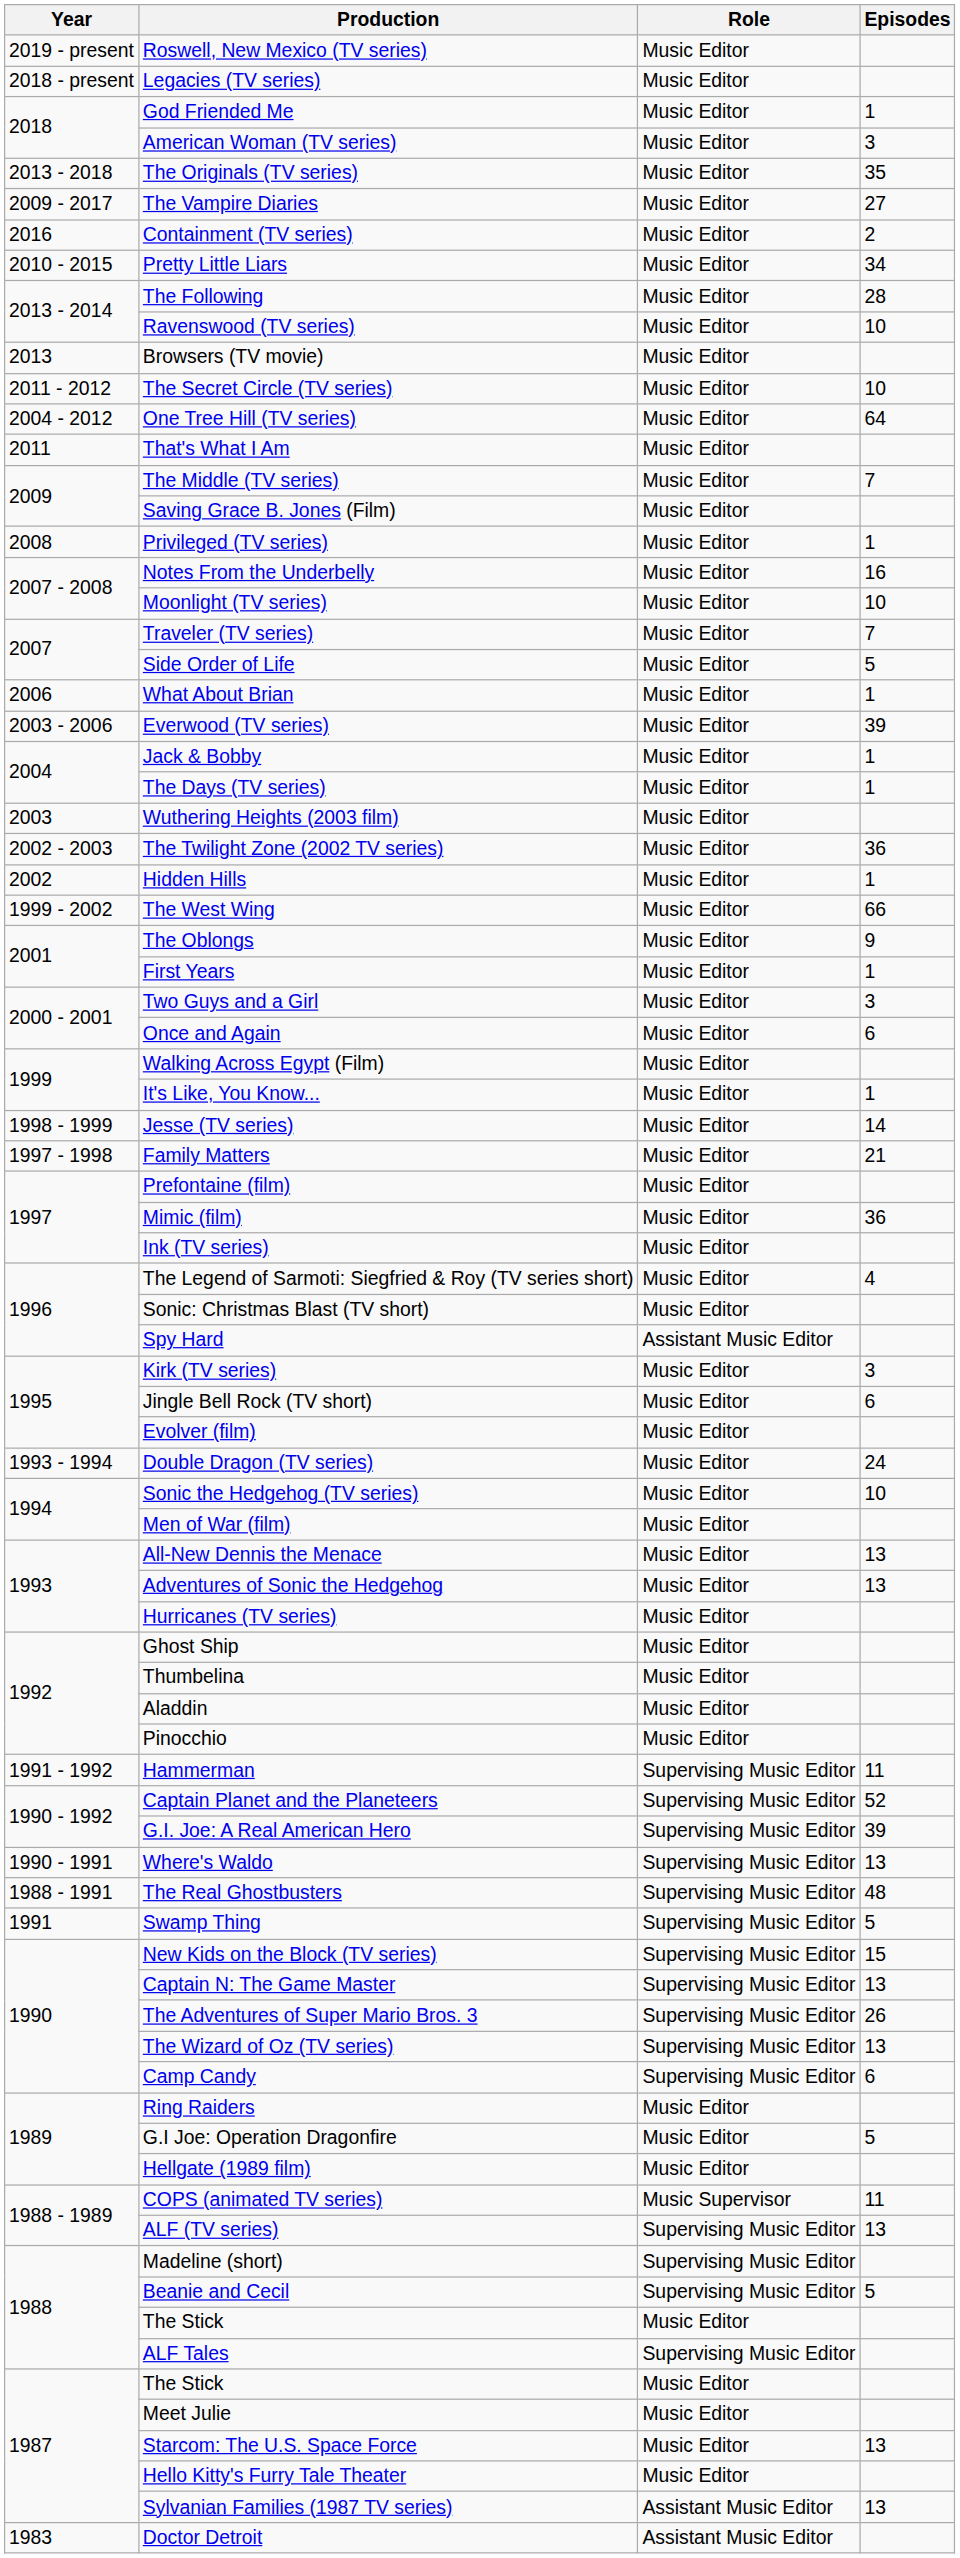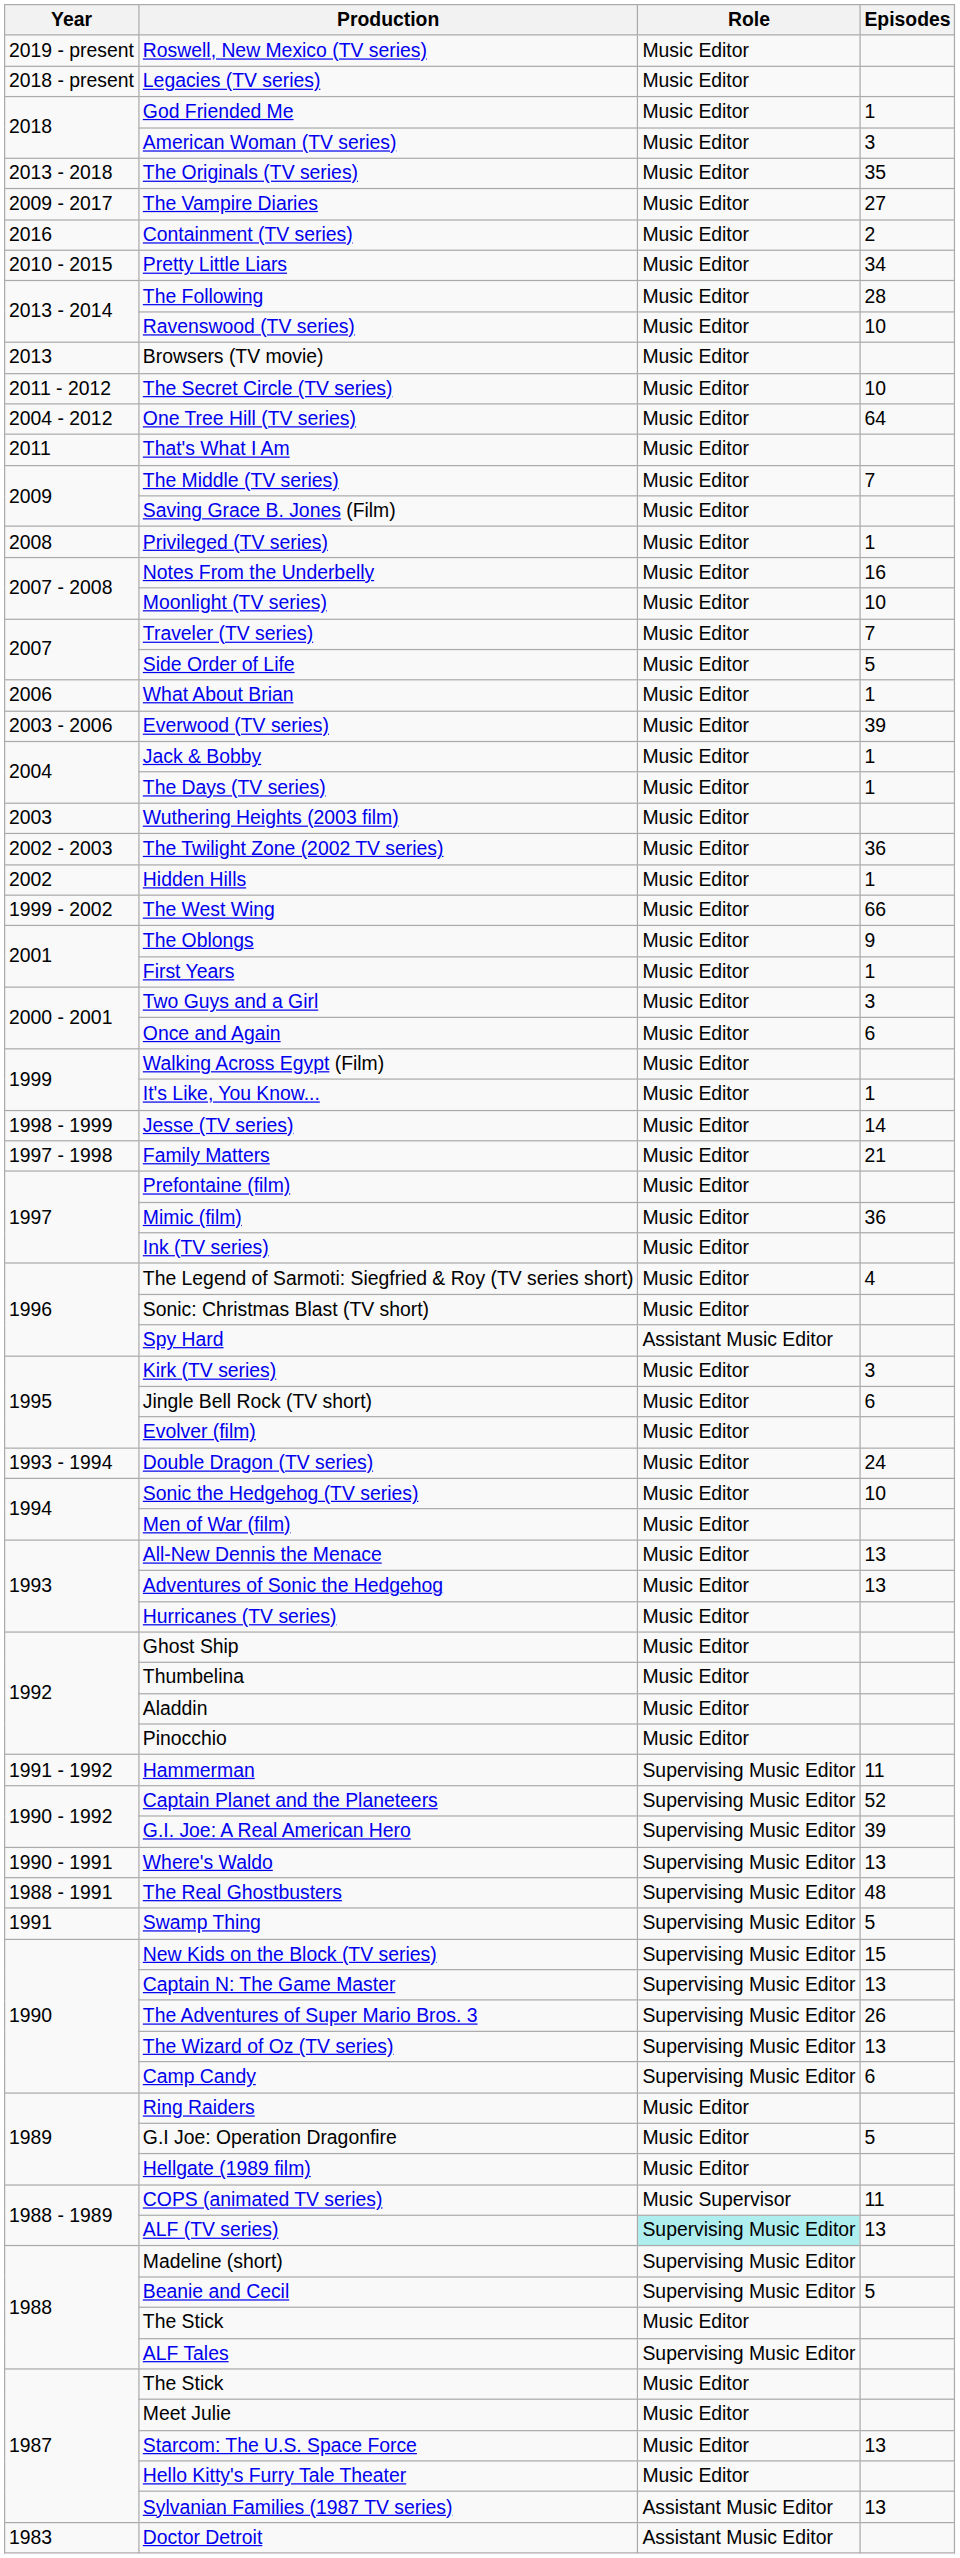(749, 2230) no background -> (749, 2230) paleturquoise background
